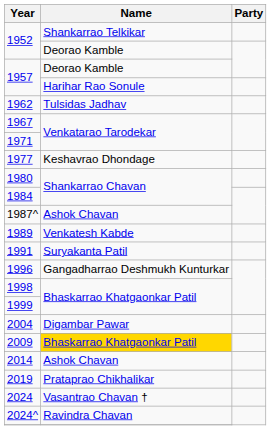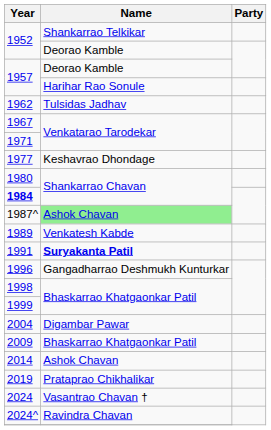(20, 196) normal -> (20, 196) bold
(81, 214) no background -> (81, 214) lightgreen background
(85, 251) normal -> (88, 251) bold
(120, 342) gold background -> (120, 342) no background
